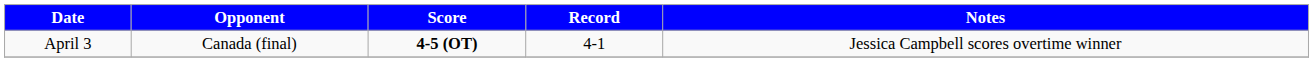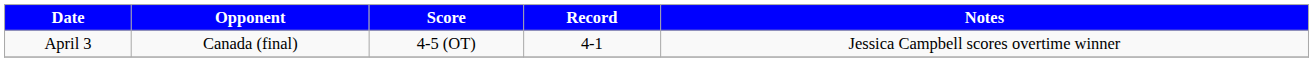(447, 43) bold -> (446, 43) normal
